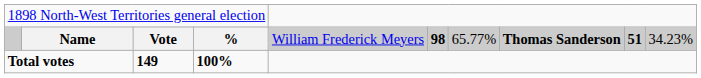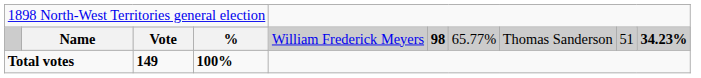(562, 38) bold -> (558, 38) normal
(635, 38) bold -> (627, 38) normal
(671, 38) normal -> (664, 38) bold
